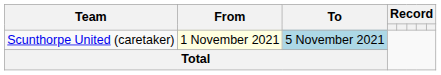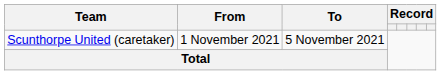(230, 39) lightyellow background -> (230, 39) no background
(335, 39) lightblue background -> (335, 39) no background
